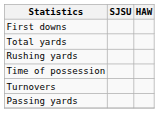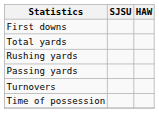rows swapped: (42, 101) <-> (56, 71)
